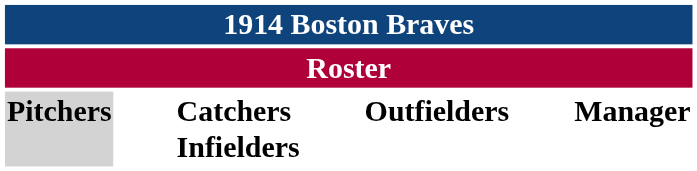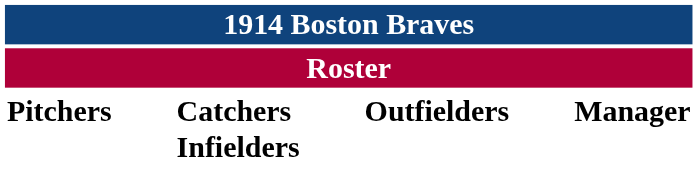(59, 110) lightgrey background -> (59, 110) no background
